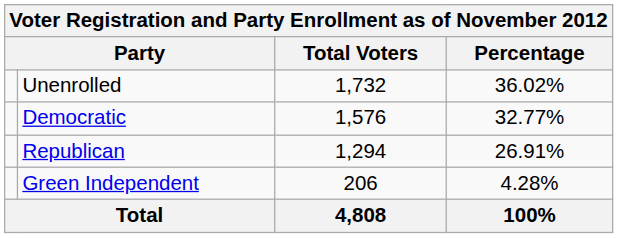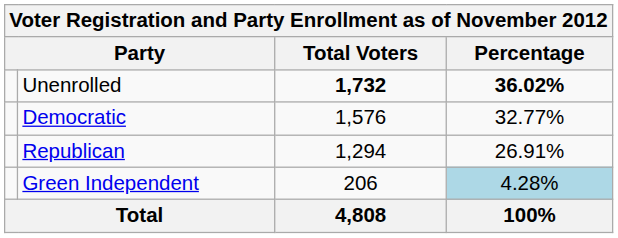(361, 85) normal -> (361, 85) bold
(530, 85) normal -> (530, 85) bold
(530, 183) no background -> (530, 183) lightblue background
